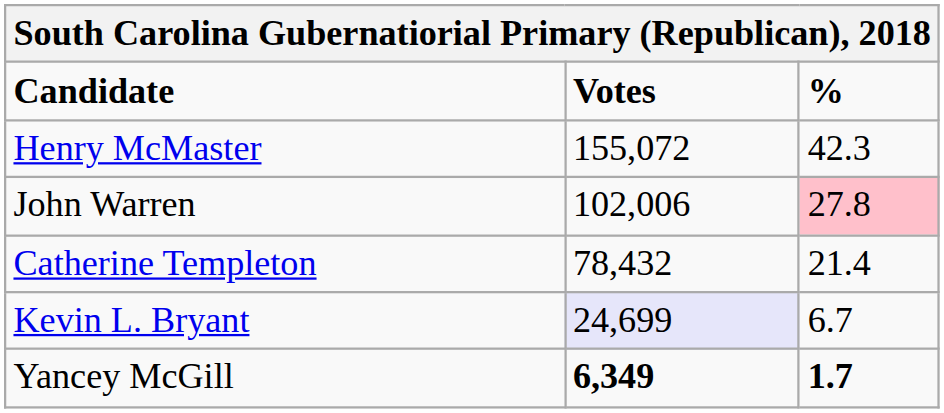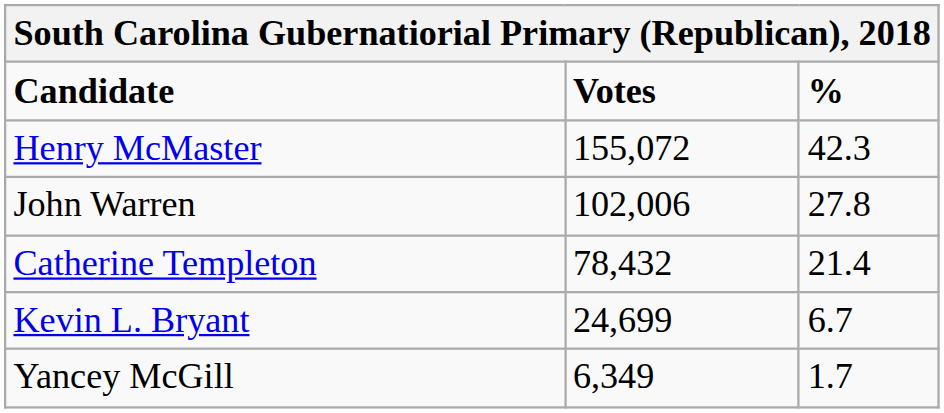(839, 205) pink background -> (839, 205) no background
(623, 319) lavender background -> (623, 319) no background
(614, 377) bold -> (614, 377) normal
(830, 377) bold -> (830, 377) normal
